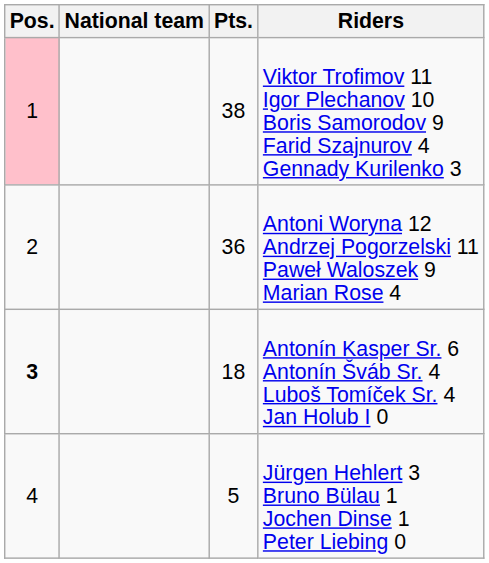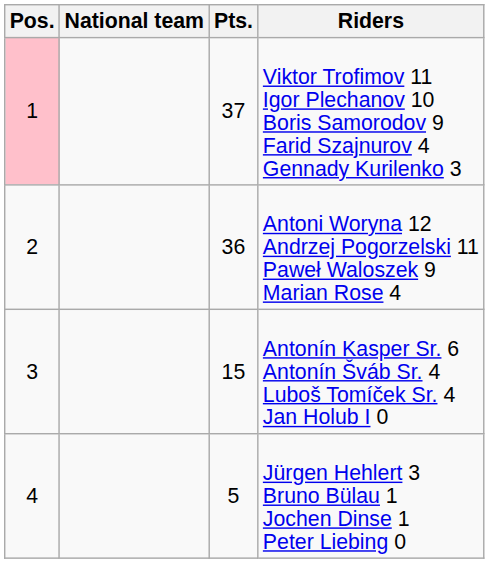(233, 111) 38 -> (233, 111) 37
(32, 371) bold -> (32, 371) normal
(233, 371) 18 -> (233, 371) 15
